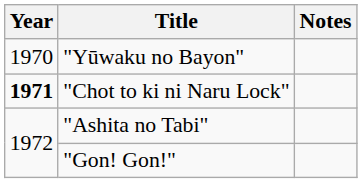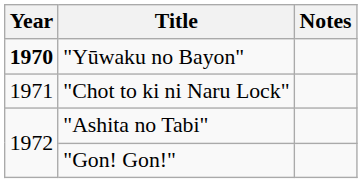(31, 56) normal -> (31, 56) bold
(31, 90) bold -> (31, 90) normal
